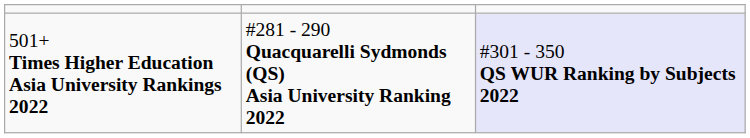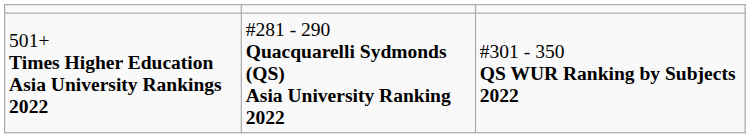(608, 72) lavender background -> (608, 72) no background
